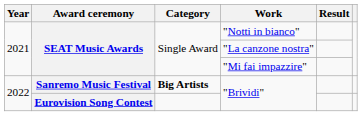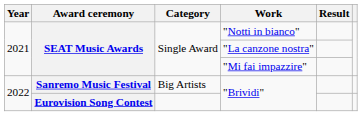(183, 84) bold -> (182, 84) normal
